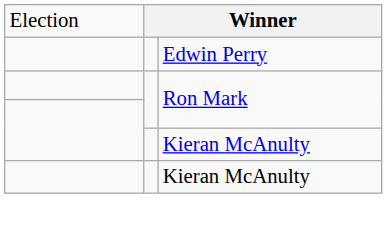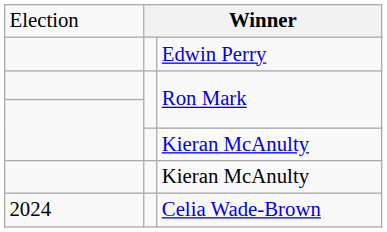+ row: (30, 209)
